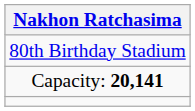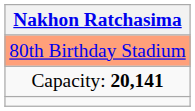(98, 50) no background -> (98, 50) lightsalmon background
